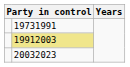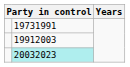(35, 40) khaki background -> (35, 40) no background
(35, 55) no background -> (35, 55) paleturquoise background
